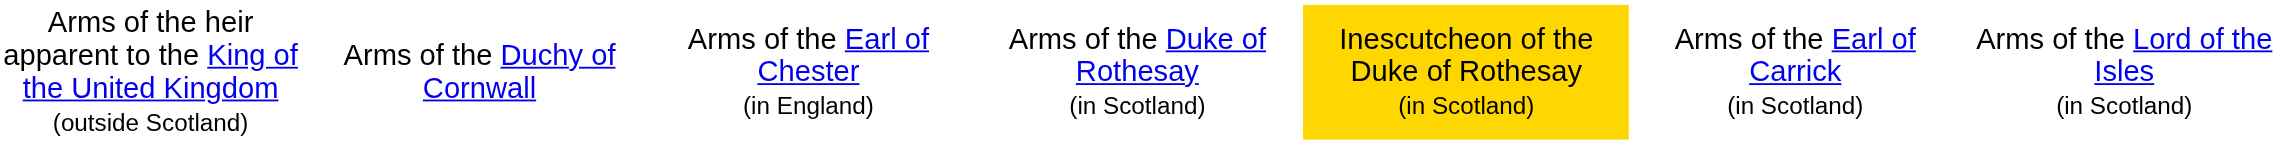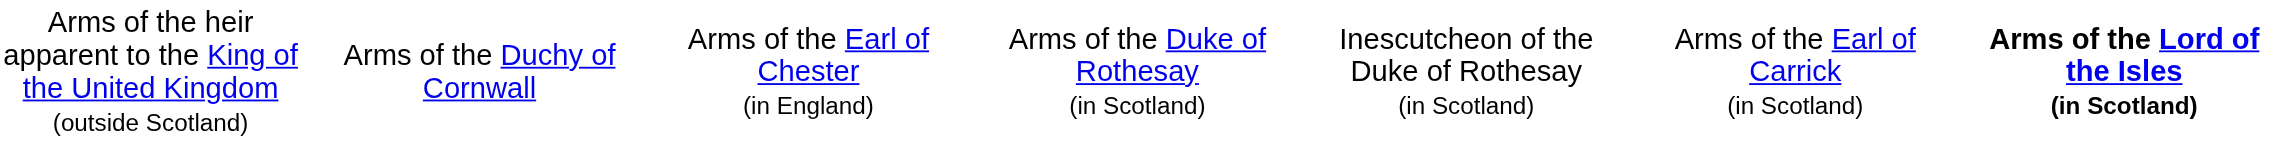(1466, 71) gold background -> (1466, 71) no background
(2124, 71) normal -> (2124, 71) bold
